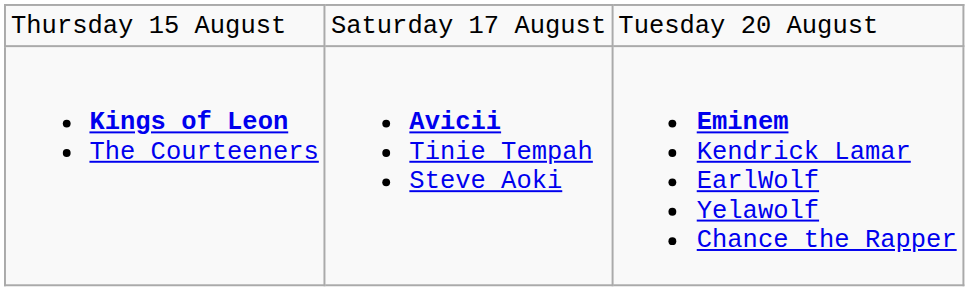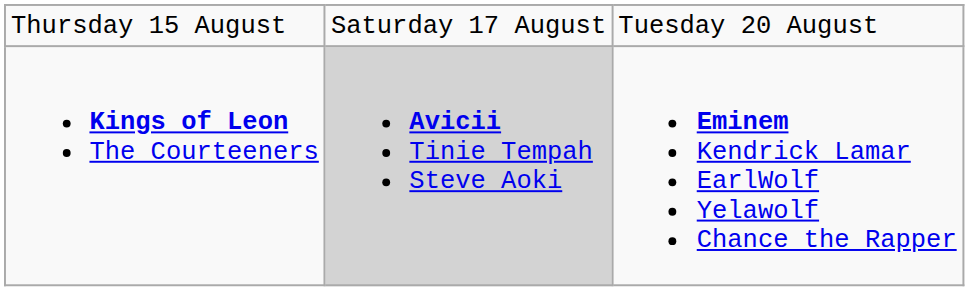(469, 152) no background -> (469, 152) lightgrey background
